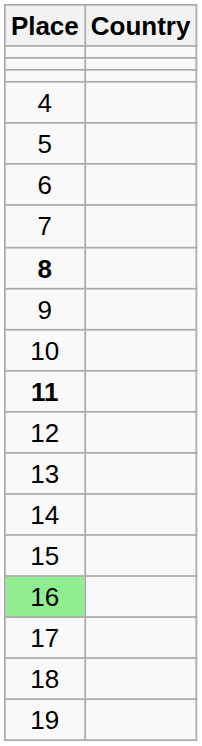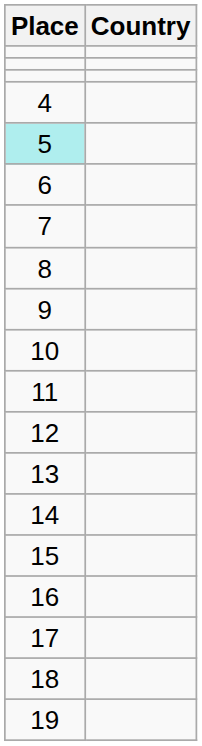(45, 144) no background -> (45, 144) paleturquoise background
(45, 268) bold -> (45, 268) normal
(45, 391) bold -> (45, 391) normal
(45, 597) lightgreen background -> (45, 597) no background
